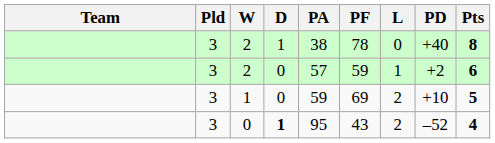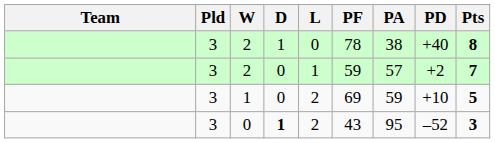columns swapped: (398, 17) <-> (319, 17)
(473, 71) 6 -> (473, 71) 7
(473, 124) 4 -> (473, 124) 3
